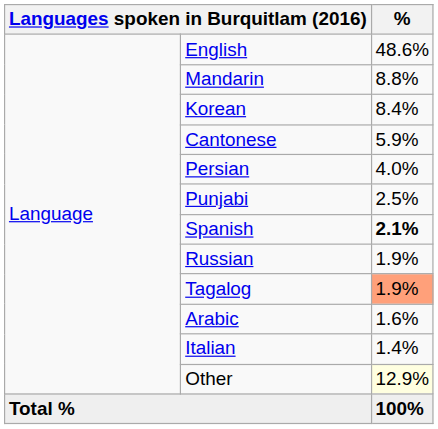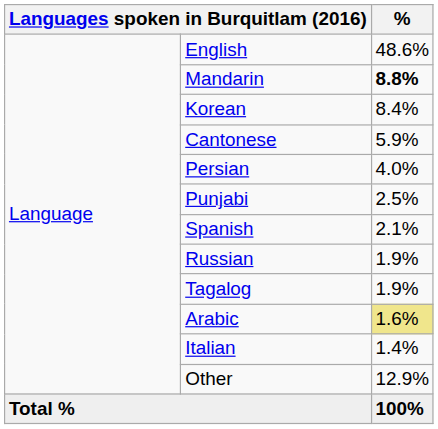(397, 79) normal -> (397, 79) bold
(397, 229) bold -> (397, 229) normal
(397, 288) lightsalmon background -> (397, 288) no background
(397, 318) no background -> (397, 318) khaki background
(402, 378) lightyellow background -> (402, 378) no background
